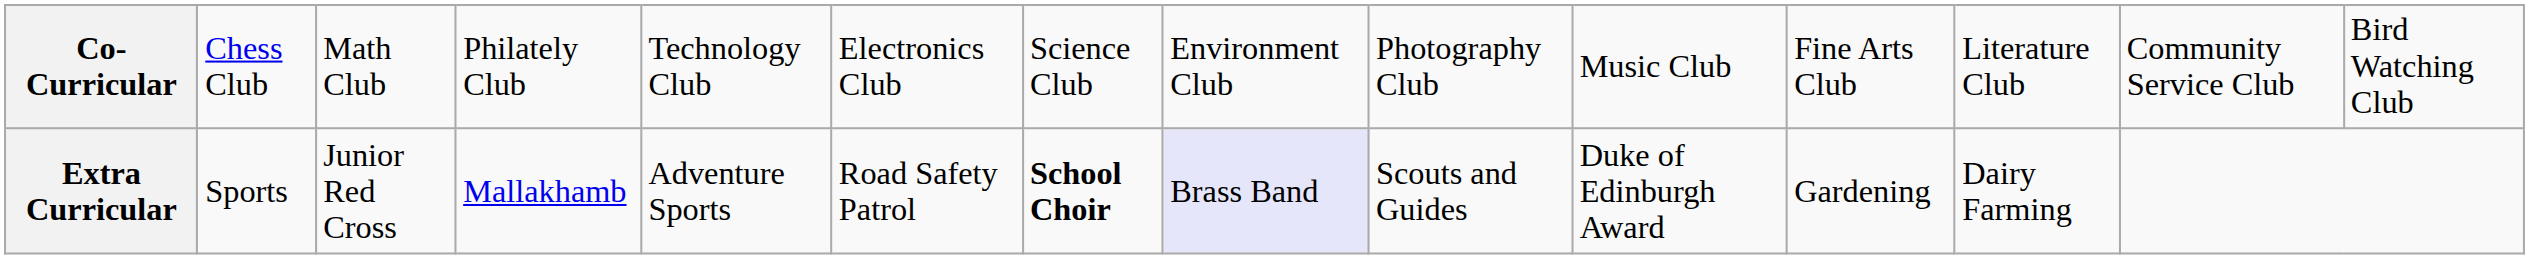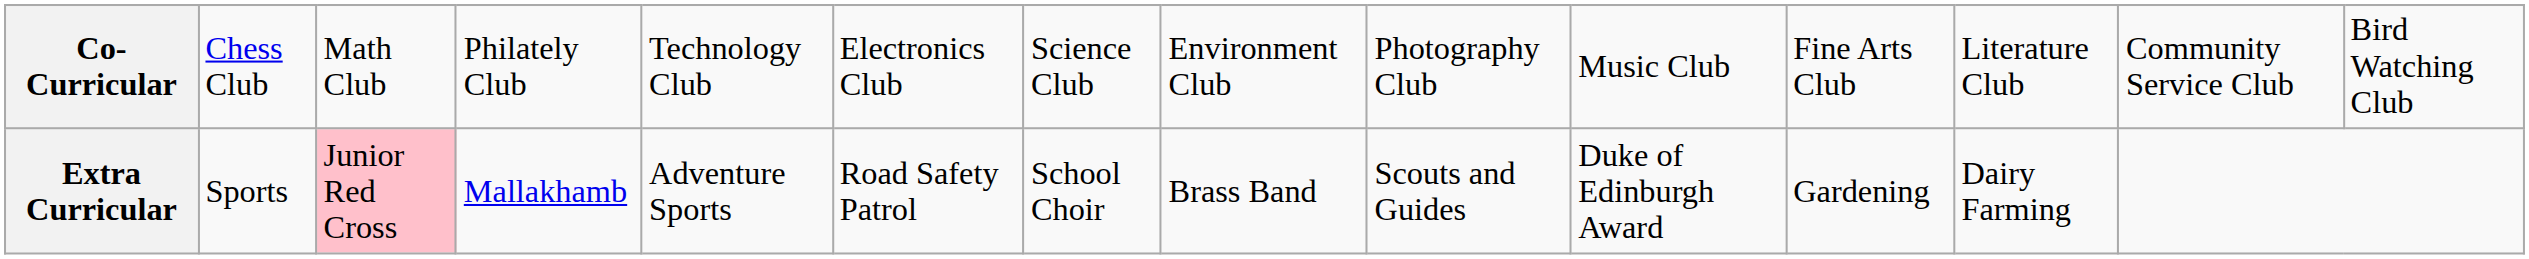(364, 190) no background -> (364, 190) pink background
(1076, 190) bold -> (1076, 190) normal
(1244, 190) lavender background -> (1243, 190) no background
